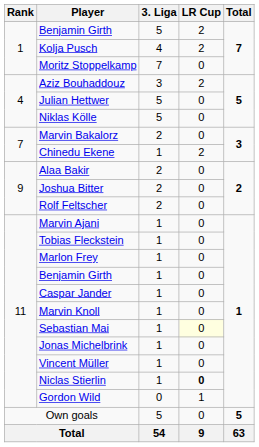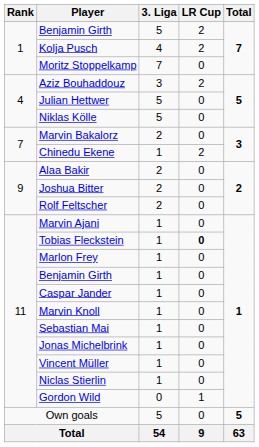(201, 240) normal -> (201, 240) bold
(201, 328) lightyellow background -> (201, 328) no background
(201, 380) bold -> (201, 380) normal
